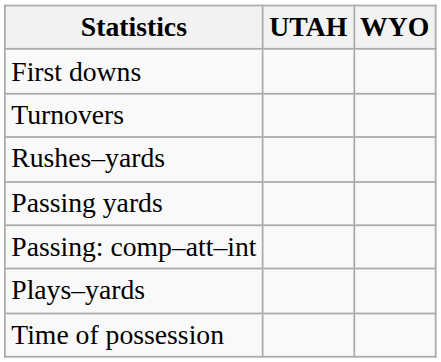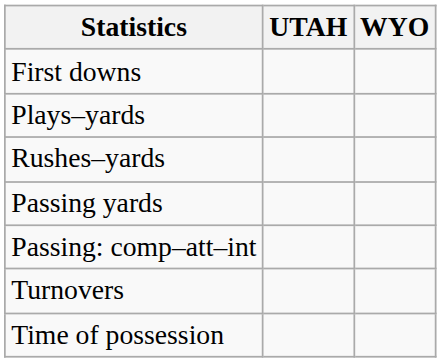rows swapped: (78, 290) <-> (68, 114)
